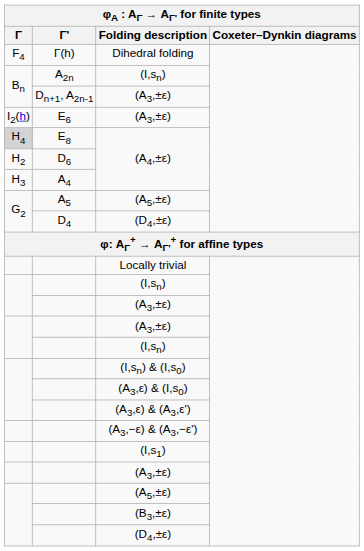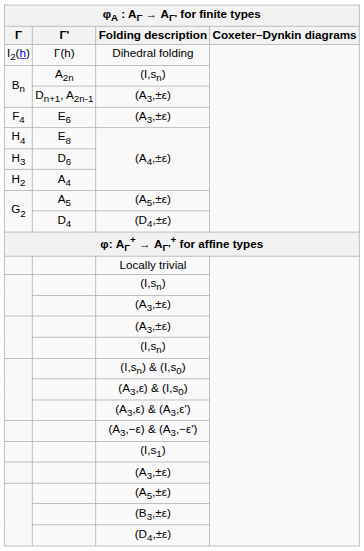(18, 55) F4 -> (18, 55) I2(h)
(18, 117) I2(h) -> (18, 117) F4
(18, 138) lightgrey background -> (18, 138) no background
(18, 159) H2 -> (18, 159) H3
(18, 180) H3 -> (18, 180) H2
